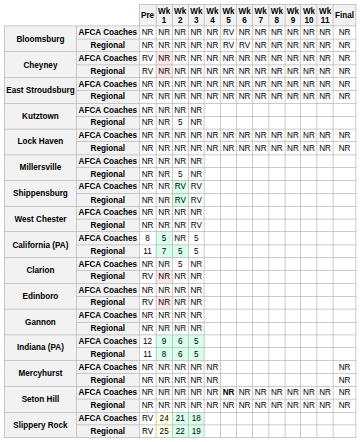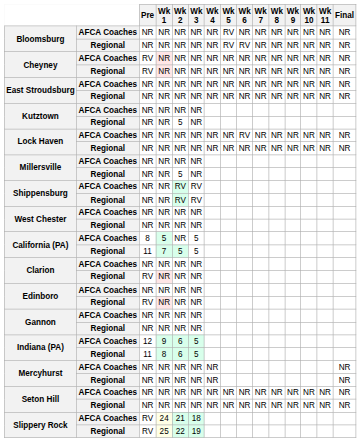(245, 135) NR -> (245, 135) RV
(196, 225) RV -> (196, 225) NR
(180, 264) 5 -> (180, 264) NR
(229, 392) bold -> (229, 392) normal
